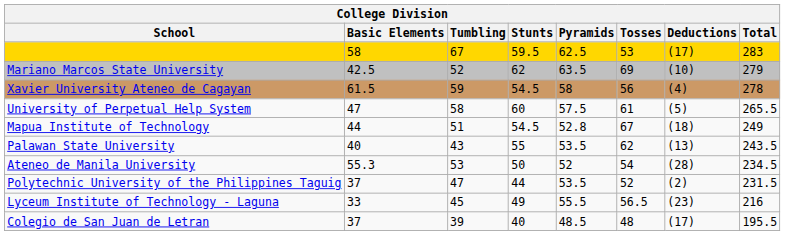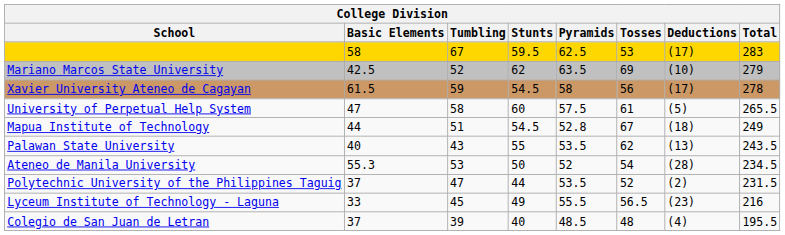(678, 89) (4) -> (681, 89) (17)
(681, 221) (17) -> (678, 221) (4)
